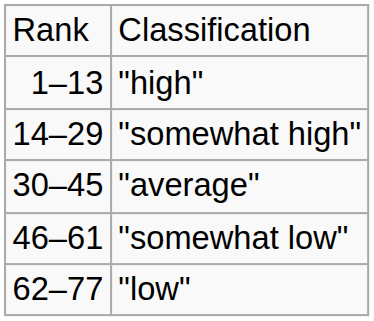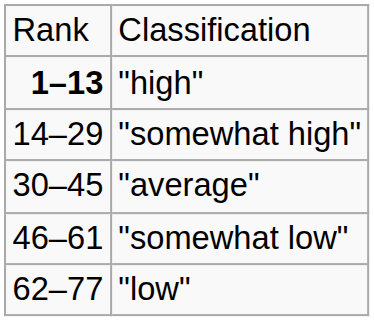(58, 82) normal -> (58, 82) bold
